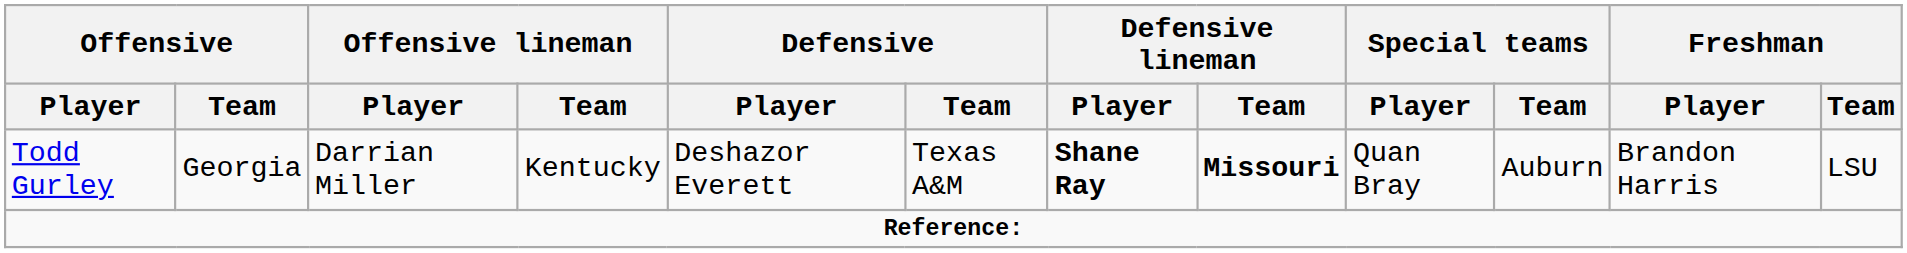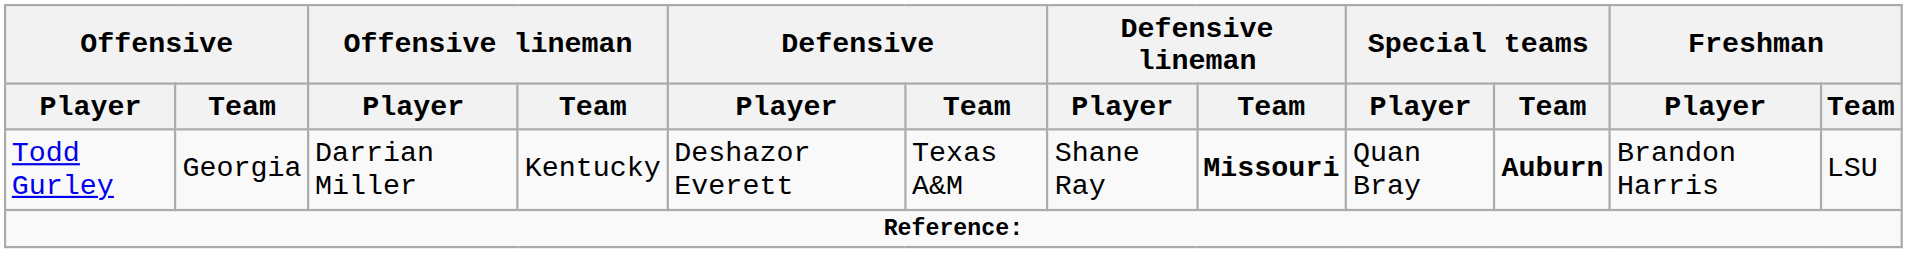(1097, 170) bold -> (1097, 170) normal
(1553, 170) normal -> (1553, 170) bold
